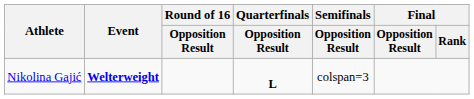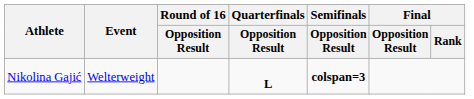(123, 76) bold -> (121, 76) normal
(343, 76) normal -> (338, 76) bold
